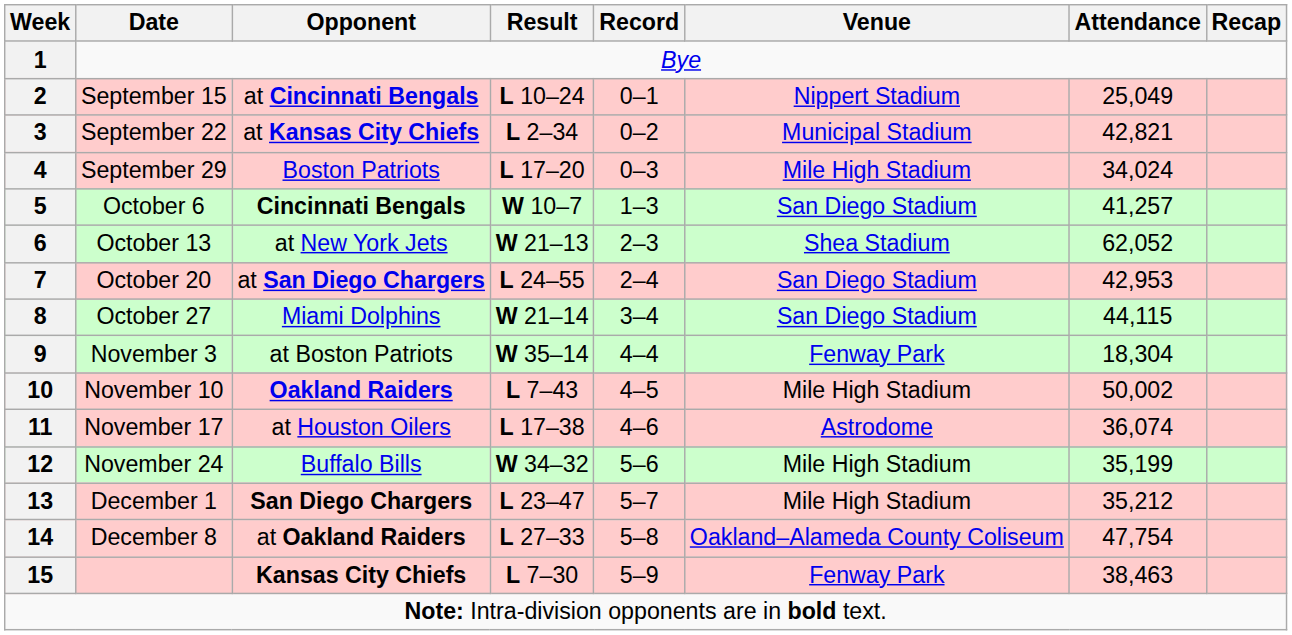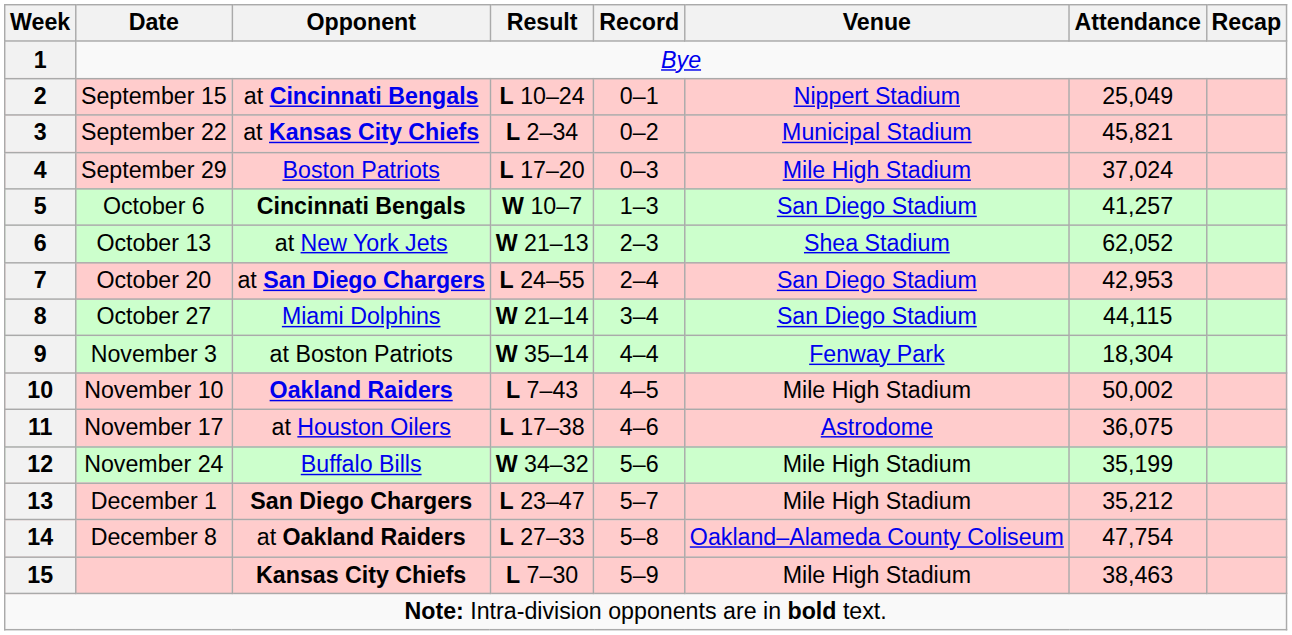(1138, 133) 42,821 -> (1138, 133) 45,821
(1138, 170) 34,024 -> (1138, 170) 37,024
(1138, 427) 36,074 -> (1138, 427) 36,075
(877, 574) Fenway Park -> (877, 574) Mile High Stadium
